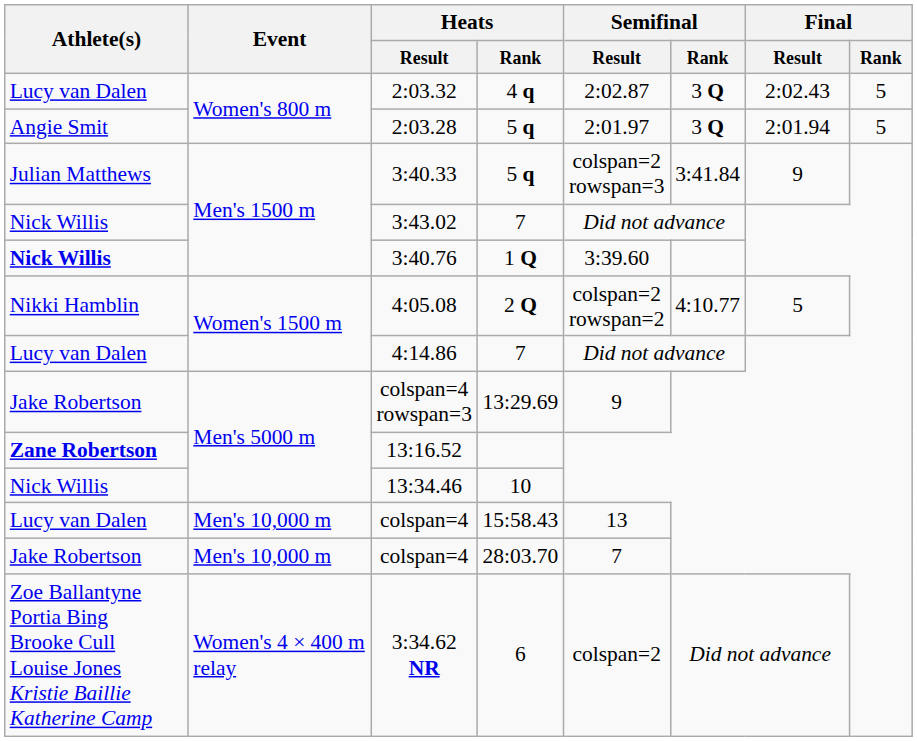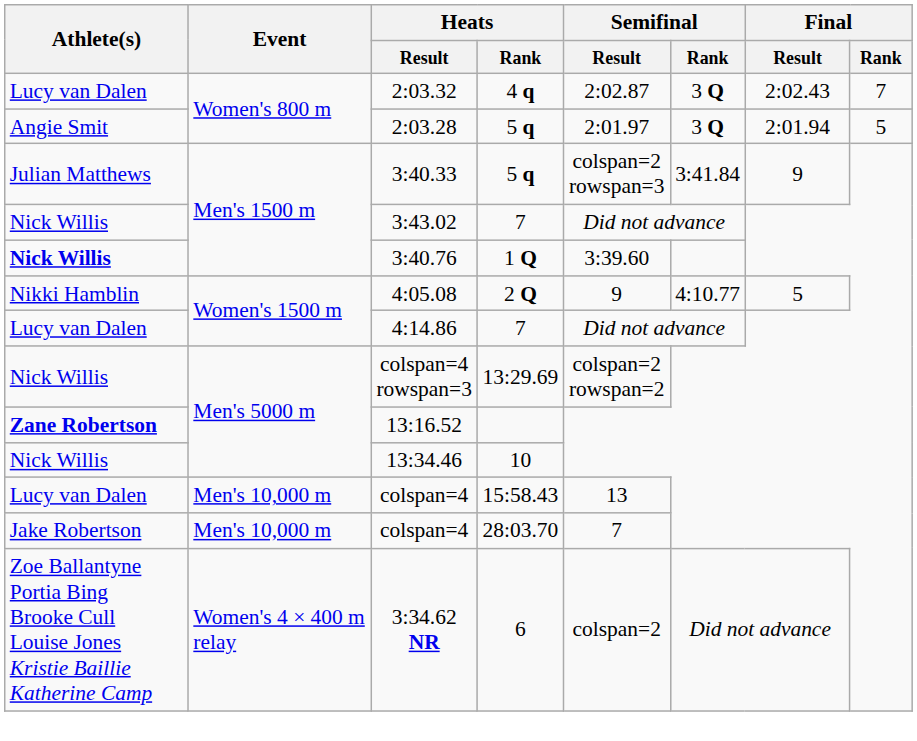(881, 90) 5 -> (881, 90) 7
(617, 305) colspan=2 rowspan=2 -> (617, 293) 9
(76, 402) Jake Robertson -> (59, 376) Nick Willis
(617, 402) 9 -> (617, 376) colspan=2 rowspan=2
